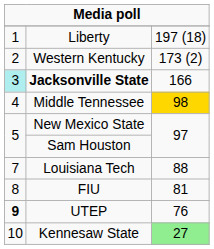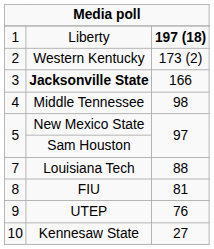(181, 37) normal -> (181, 37) bold
(15, 80) paleturquoise background -> (15, 80) no background
(181, 102) gold background -> (181, 102) no background
(15, 211) bold -> (15, 211) normal
(181, 233) lightgreen background -> (181, 233) no background
